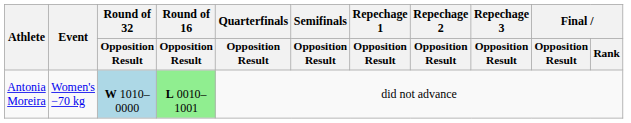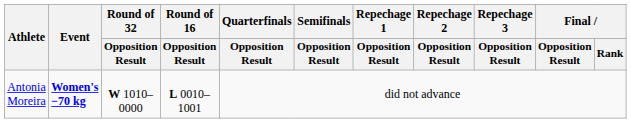(73, 94) normal -> (75, 94) bold
(127, 101) lightblue background -> (131, 101) no background
(186, 101) lightgreen background -> (190, 101) no background
